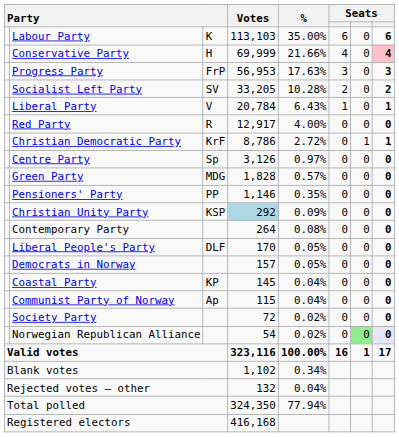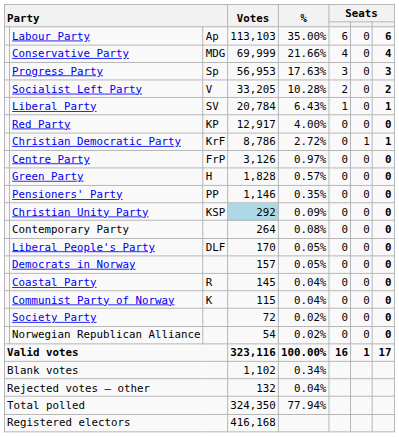(209, 36) K -> (212, 36) Ap
(209, 54) H -> (215, 54) MDG
(388, 54) pink background -> (388, 54) no background
(215, 71) FrP -> (212, 71) Sp
(212, 89) SV -> (209, 89) V
(209, 106) V -> (212, 106) SV
(209, 124) R -> (212, 124) KP
(212, 159) Sp -> (215, 159) FrP
(215, 177) MDG -> (209, 177) H
(212, 282) KP -> (209, 282) R
(212, 300) Ap -> (209, 300) K
(367, 335) lightgreen background -> (367, 335) no background
(388, 335) lavender background -> (388, 335) no background
